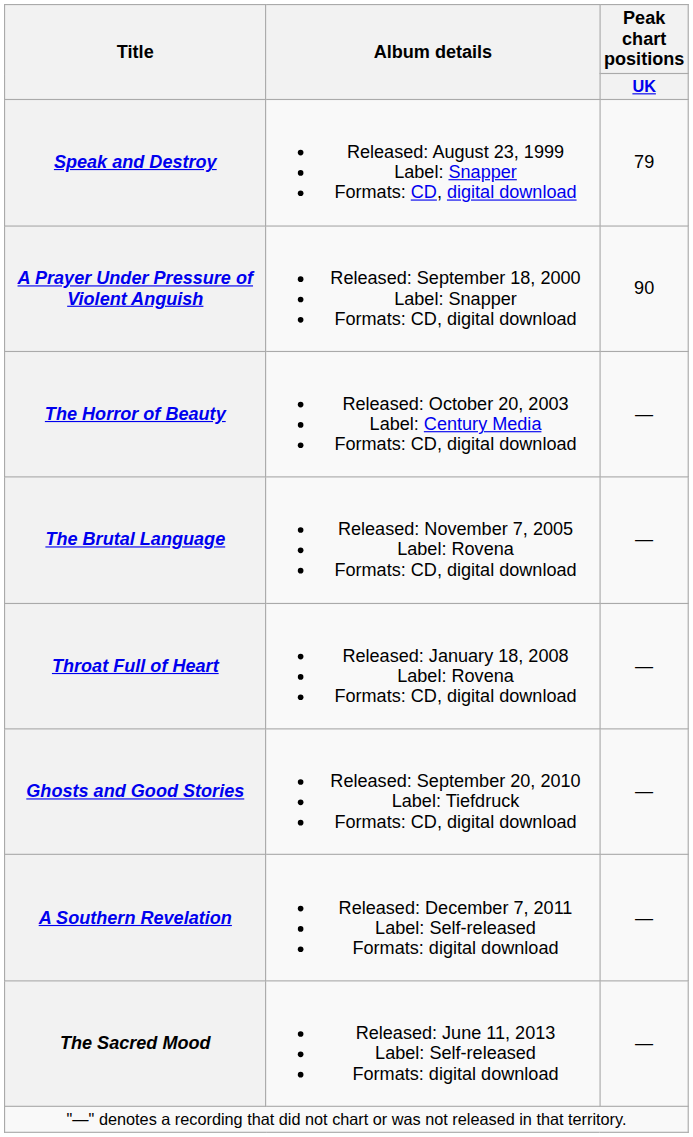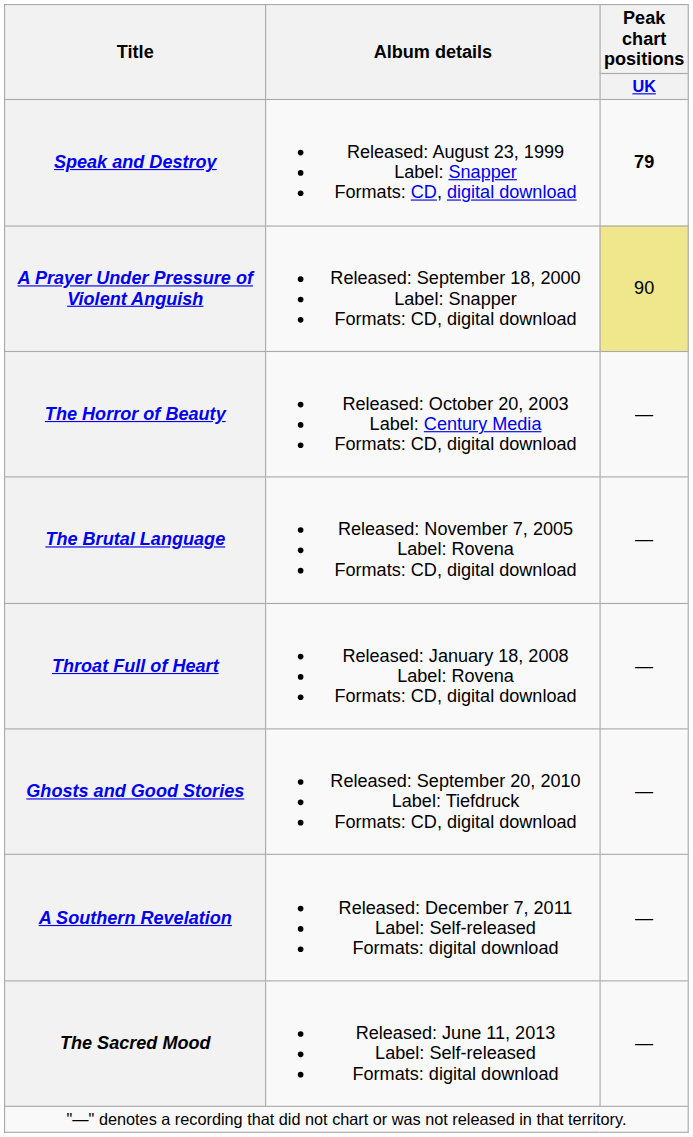(644, 162) normal -> (644, 162) bold
(644, 288) no background -> (644, 288) khaki background
